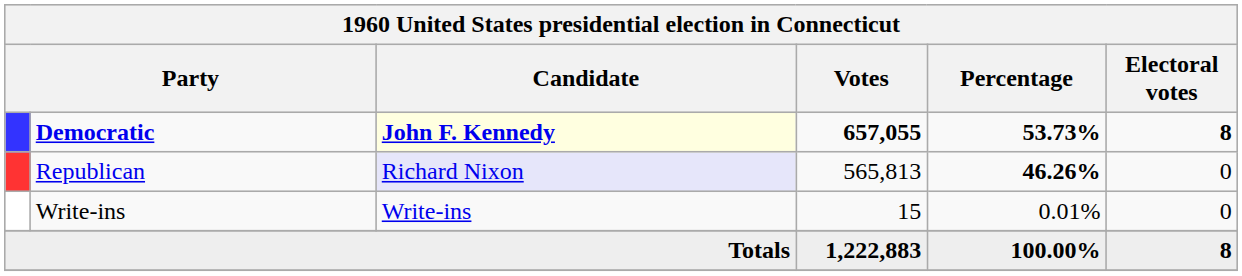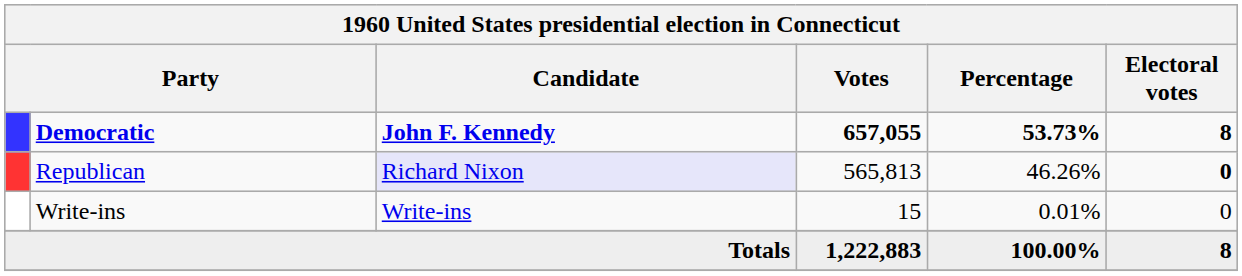(468, 132) lightyellow background -> (468, 132) no background
(1062, 171) bold -> (1064, 171) normal
(1226, 171) normal -> (1226, 171) bold
